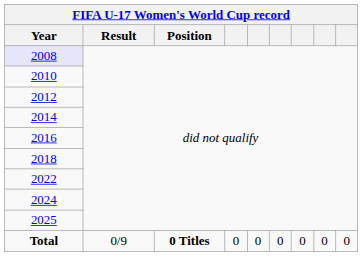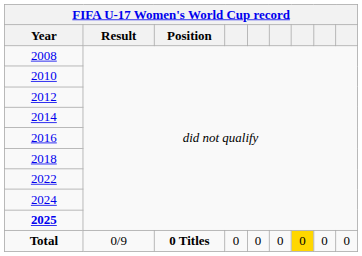(44, 55) lavender background -> (44, 55) no background
(44, 220) normal -> (44, 220) bold
(302, 240) no background -> (302, 240) gold background
